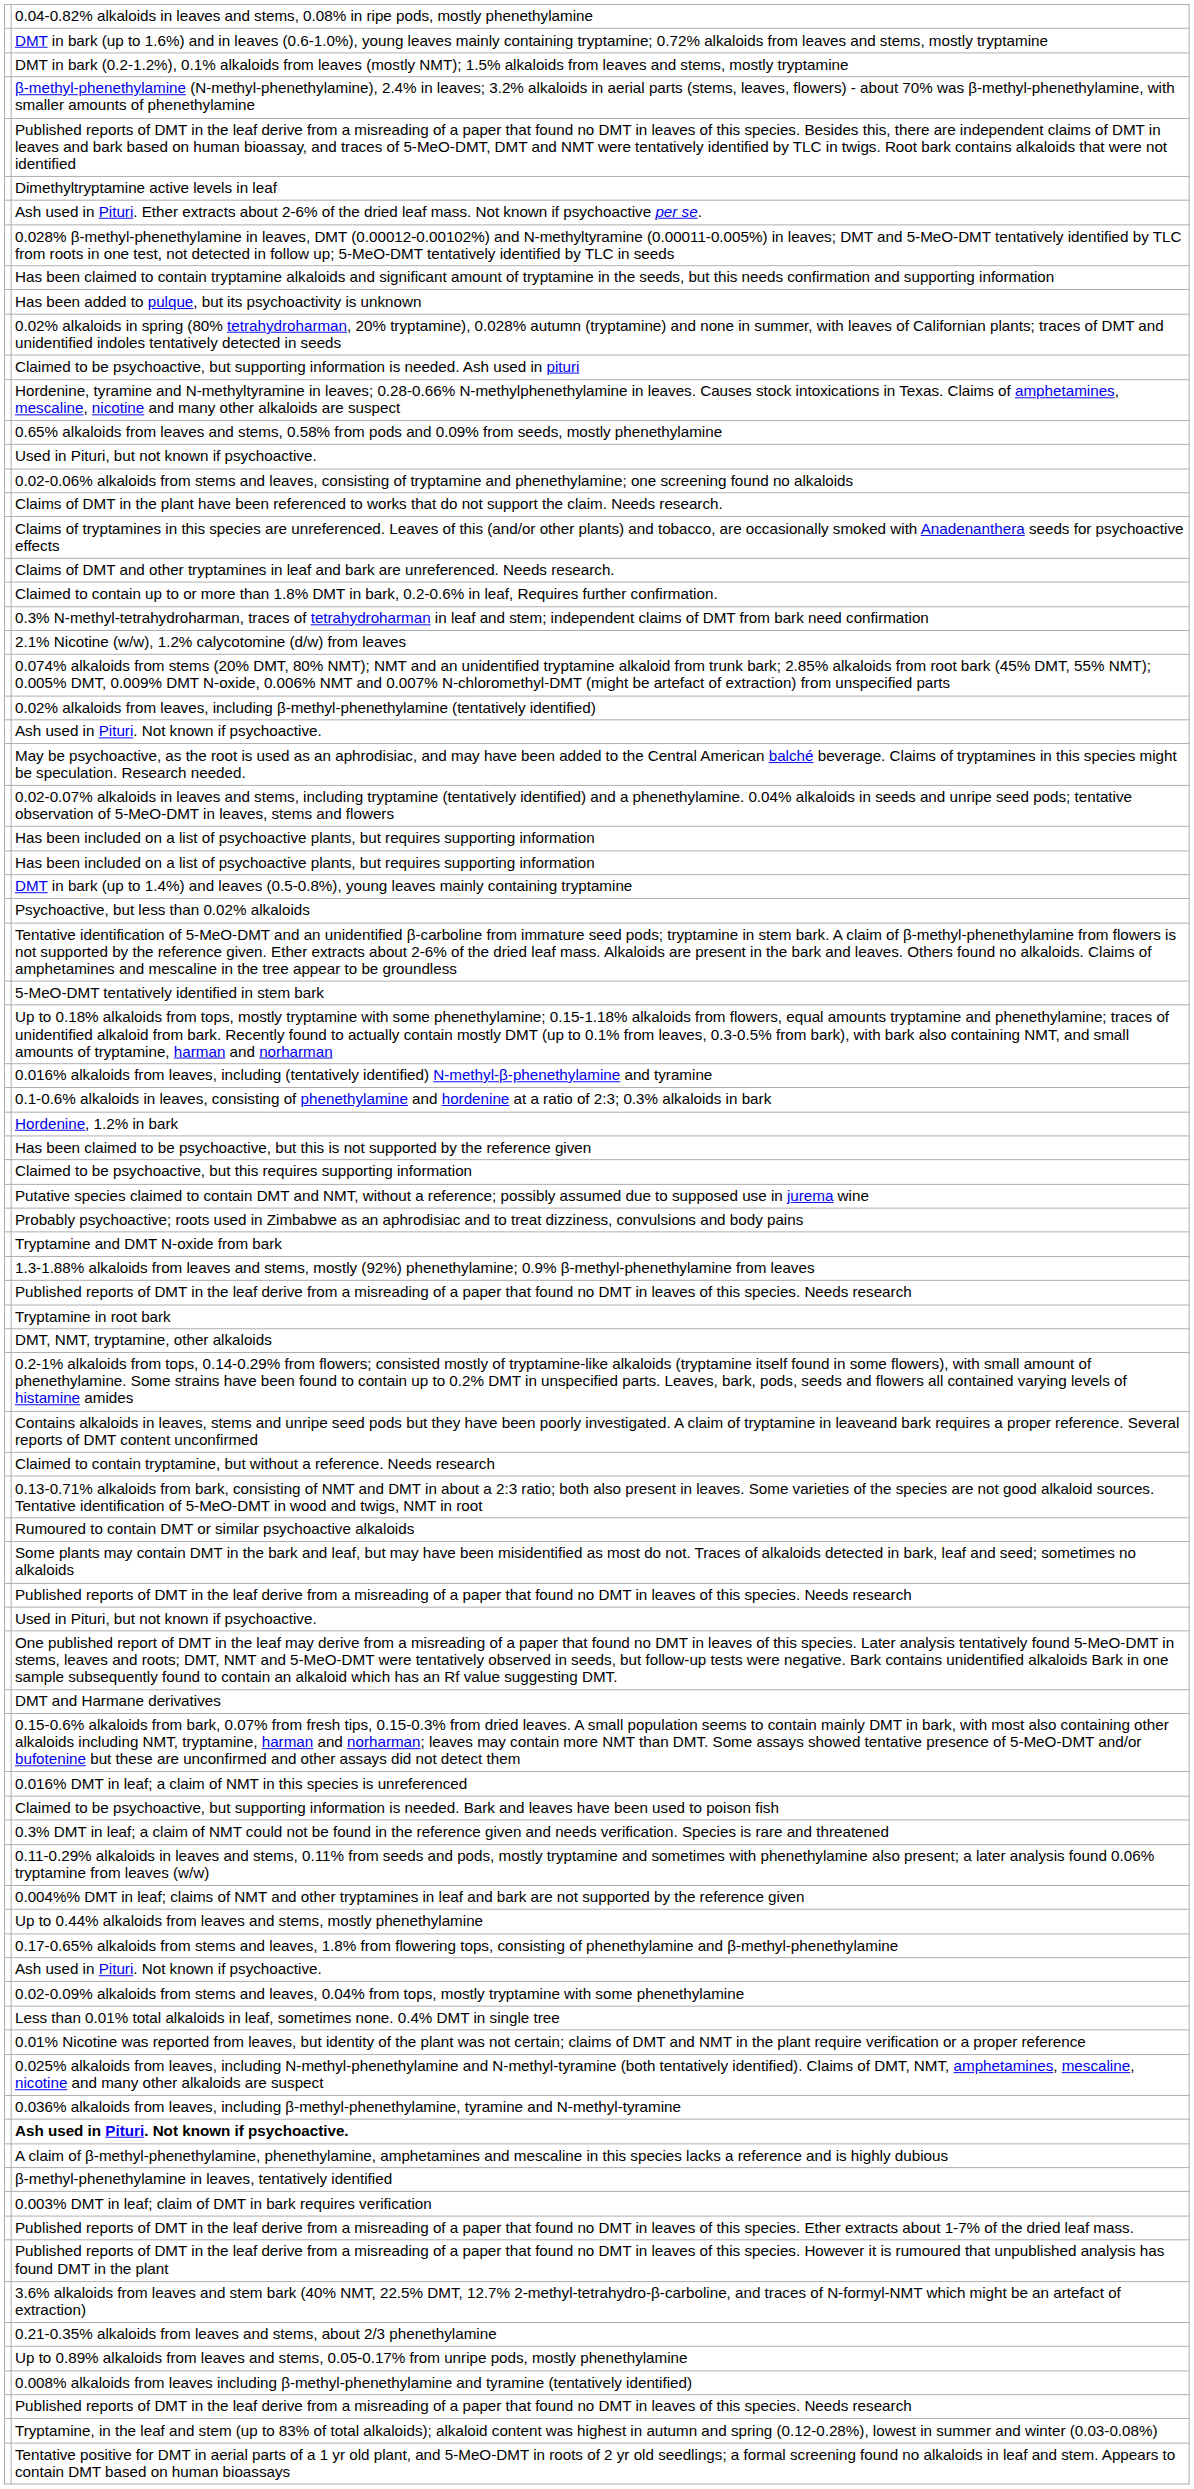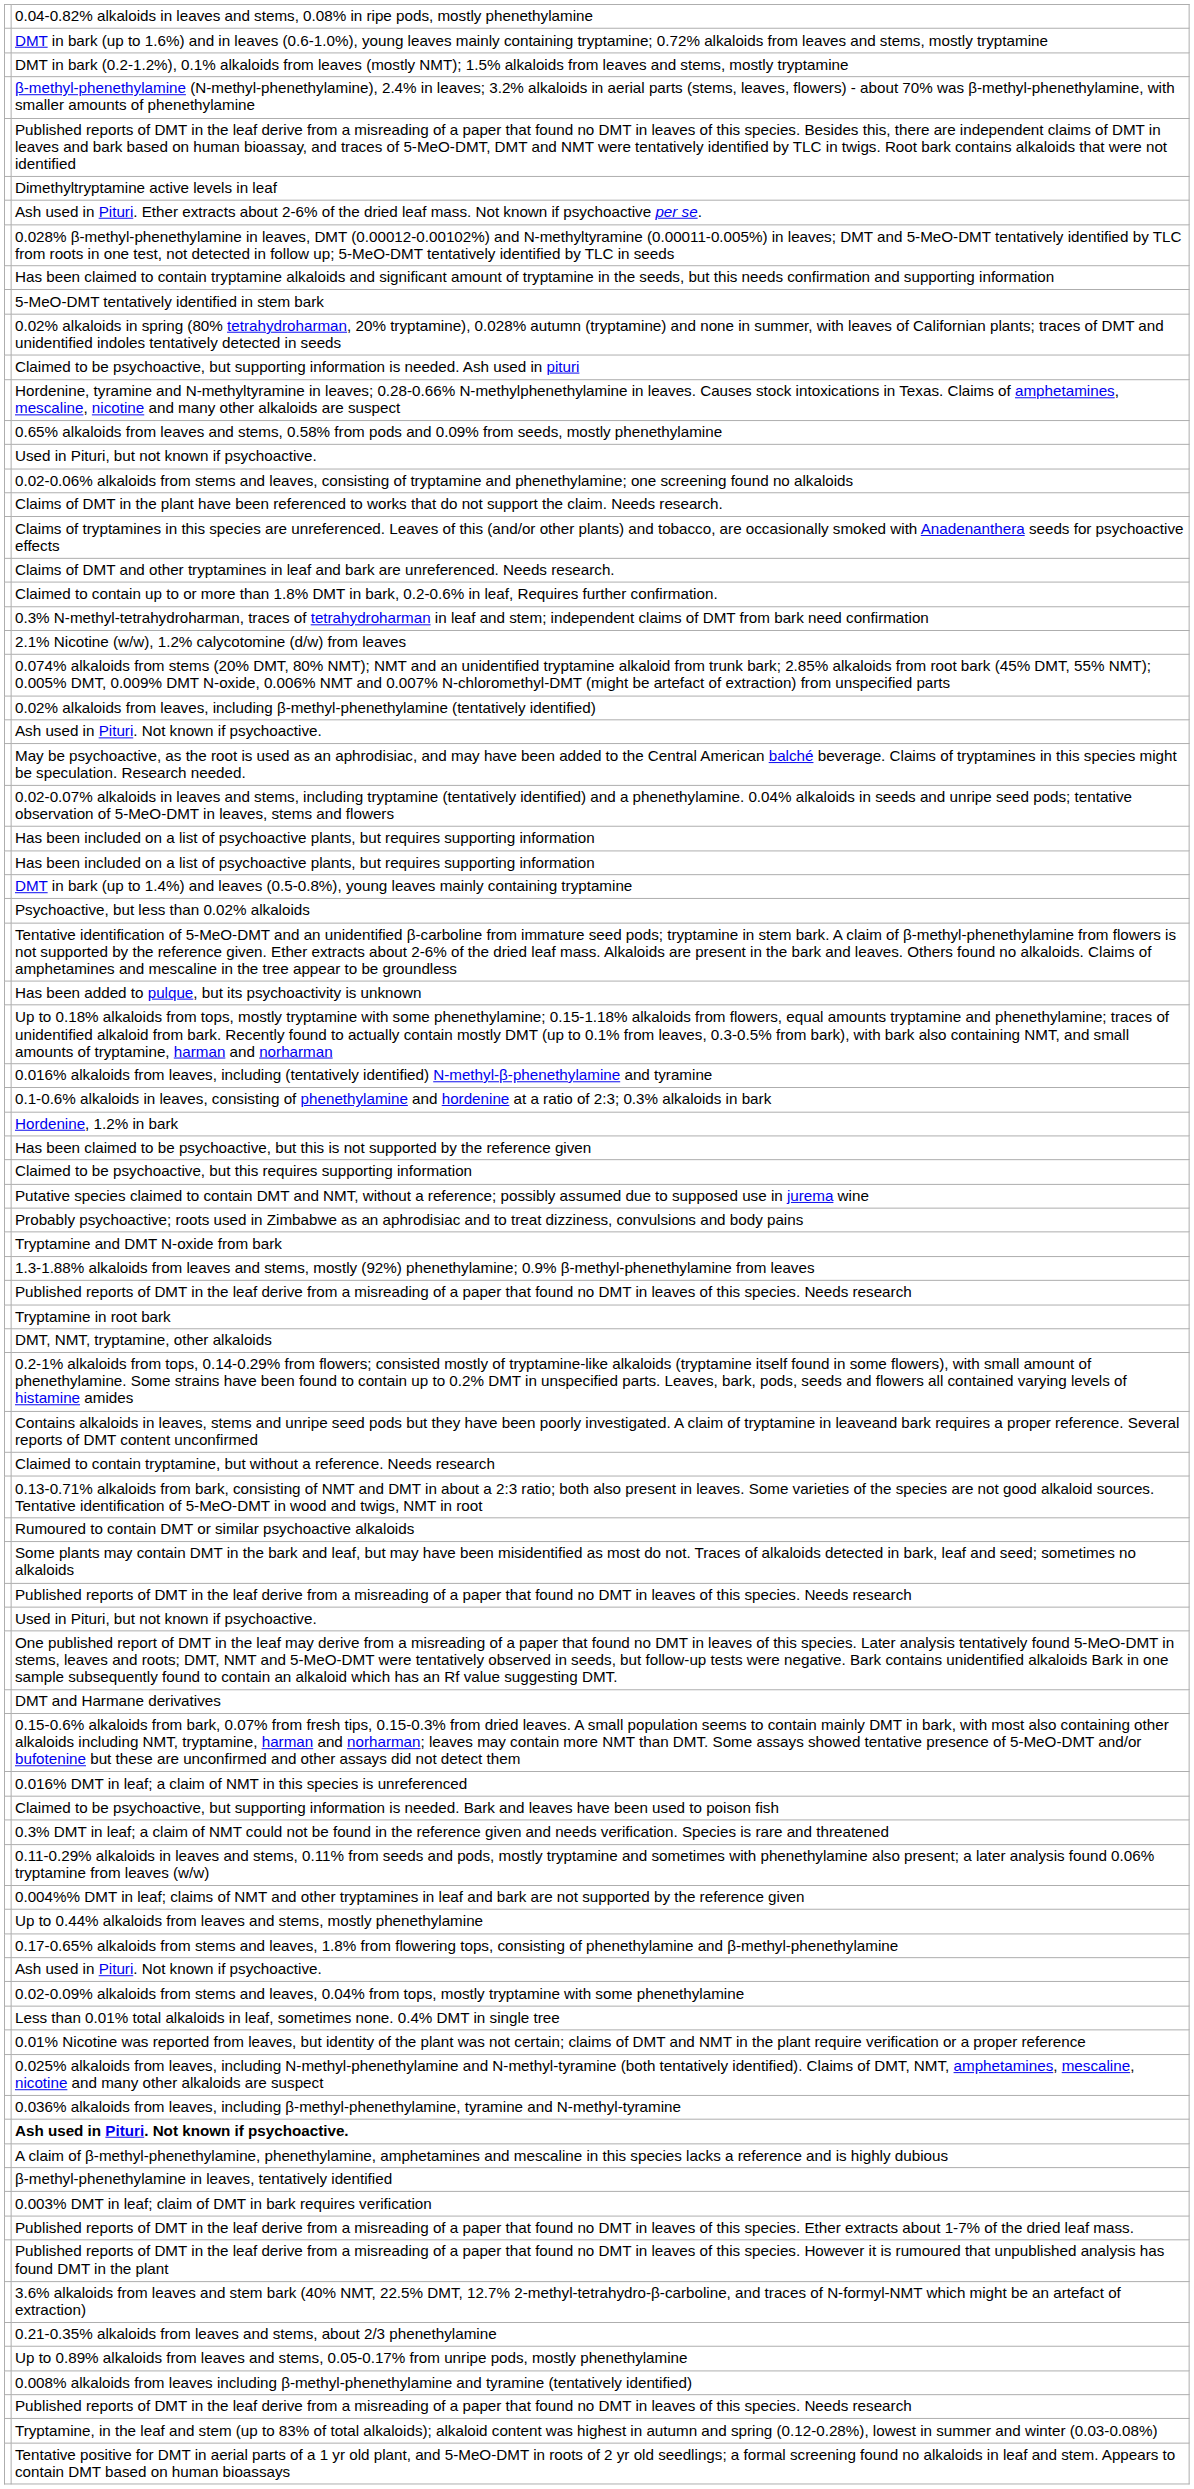(218, 301) Has been added to pulque, but its psychoactivity is unknown -> (169, 301) 5-MeO-DMT tentatively identified in stem bark
(169, 993) 5-MeO-DMT tentatively identified in stem bark -> (218, 993) Has been added to pulque, but its psychoactivity is unknown
